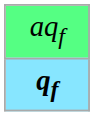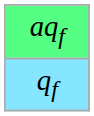(47, 83) bold -> (47, 83) normal
